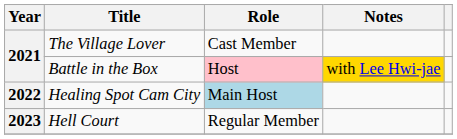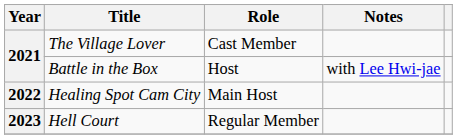(223, 69) pink background -> (223, 69) no background
(383, 69) gold background -> (383, 69) no background
(243, 95) lightblue background -> (243, 95) no background
